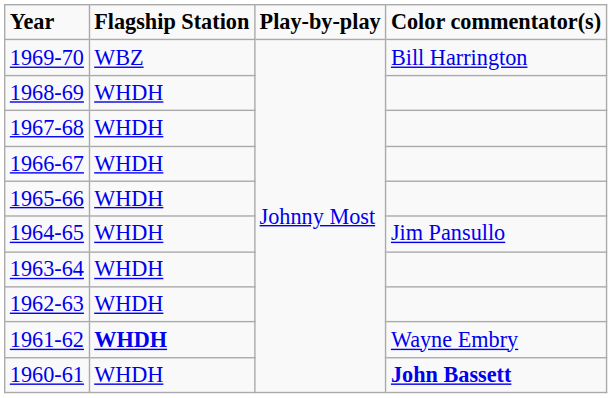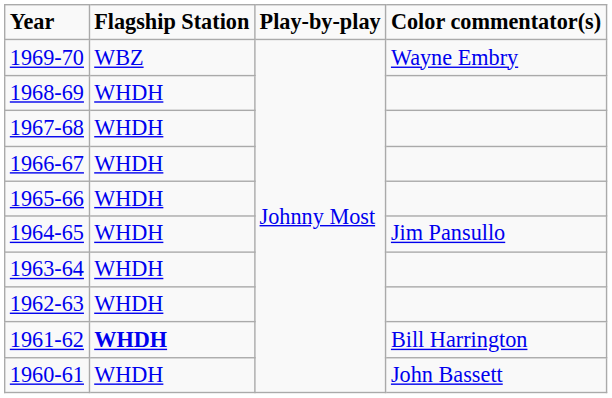(459, 57) Bill Harrington -> (455, 57) Wayne Embry
(455, 339) Wayne Embry -> (459, 339) Bill Harrington
(451, 374) bold -> (447, 374) normal
